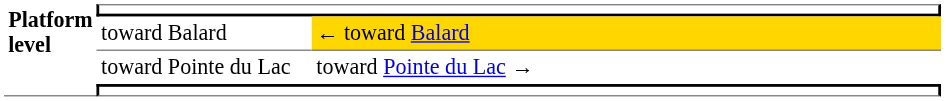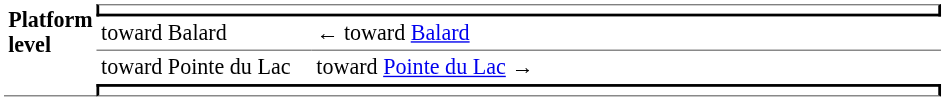(393, 32) gold background -> (393, 32) no background
